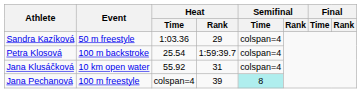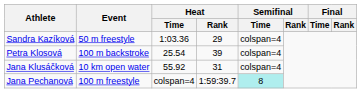(217, 53) 1:59:39.7 -> (217, 53) 39
(217, 81) 39 -> (217, 81) 1:59:39.7
